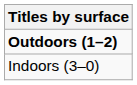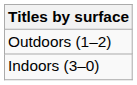(63, 41) bold -> (60, 41) normal
